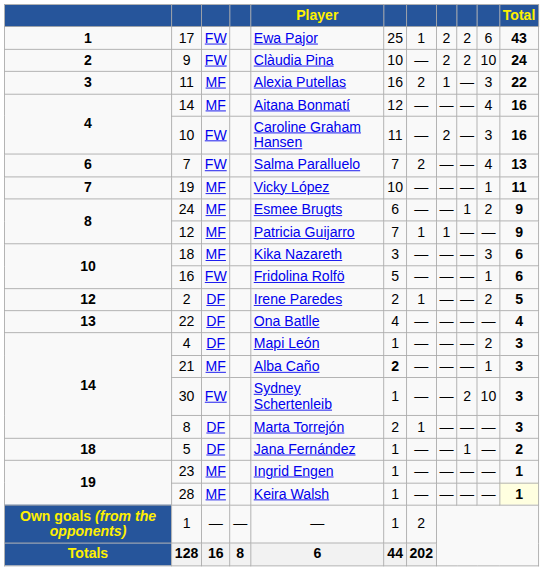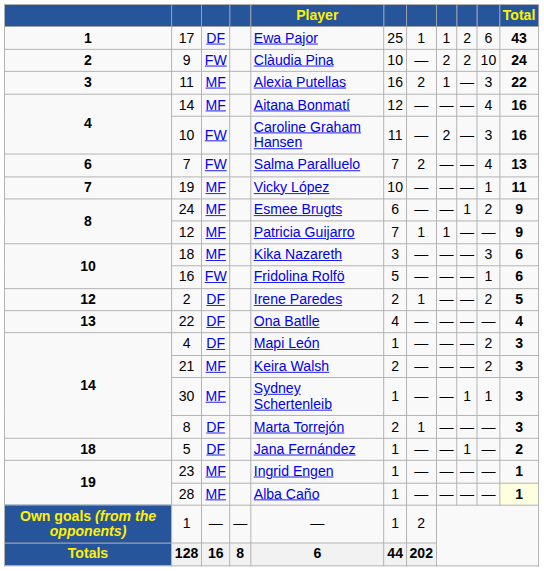(216, 37) FW -> (216, 37) DF
(447, 37) 2 -> (447, 37) 1
(287, 366) Alba Caño -> (291, 366) Keira Walsh
(395, 366) bold -> (395, 366) normal
(488, 366) 1 -> (488, 366) 2
(216, 396) FW -> (216, 396) MF
(467, 396) 2 -> (467, 396) 1
(488, 396) 10 -> (488, 396) 1
(291, 493) Keira Walsh -> (287, 493) Alba Caño
